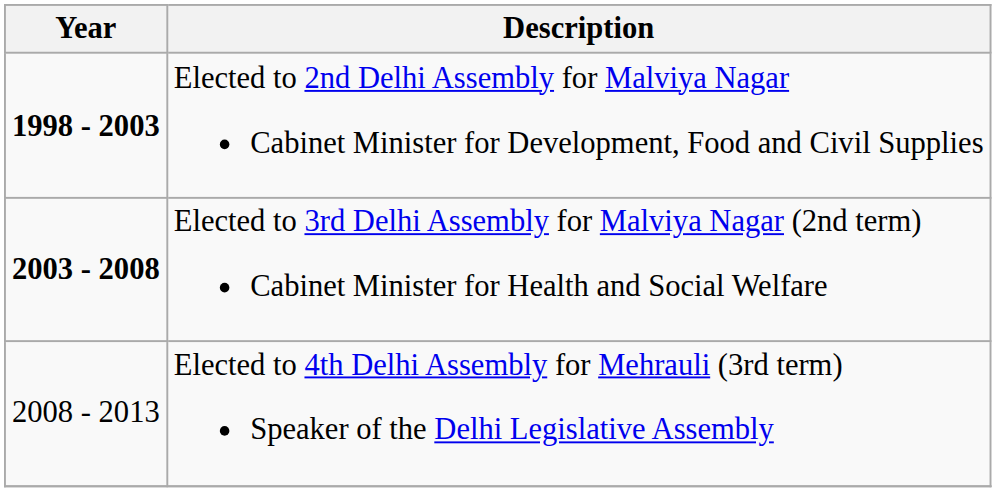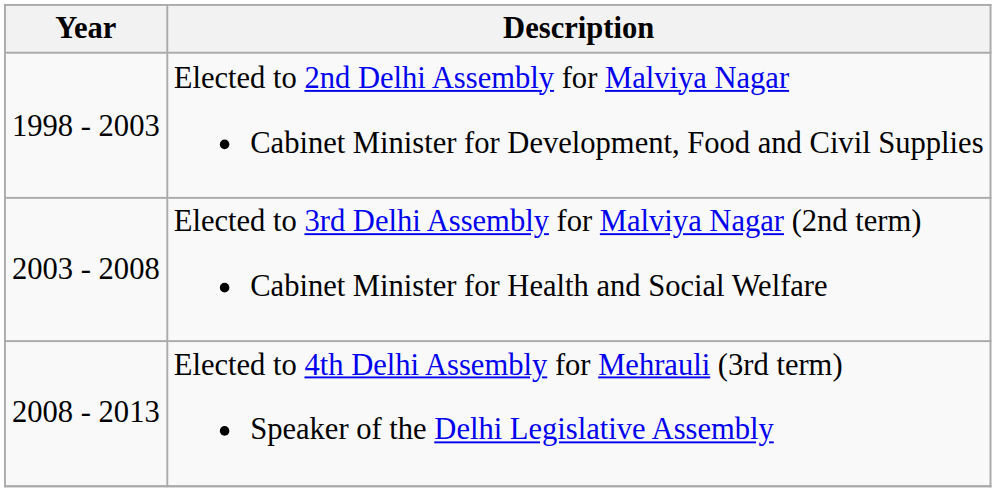(86, 124) bold -> (86, 124) normal
(86, 268) bold -> (86, 268) normal
